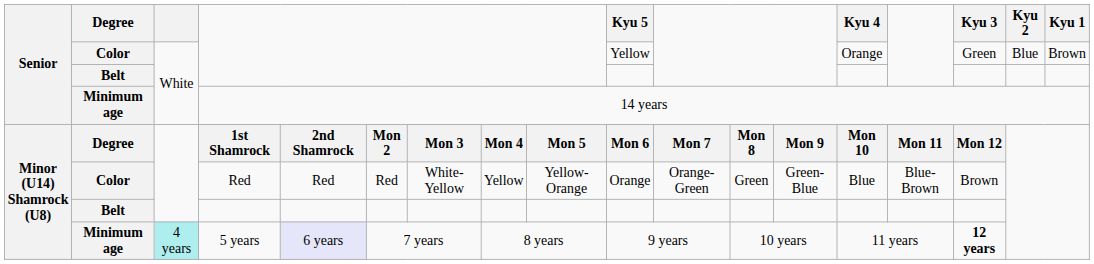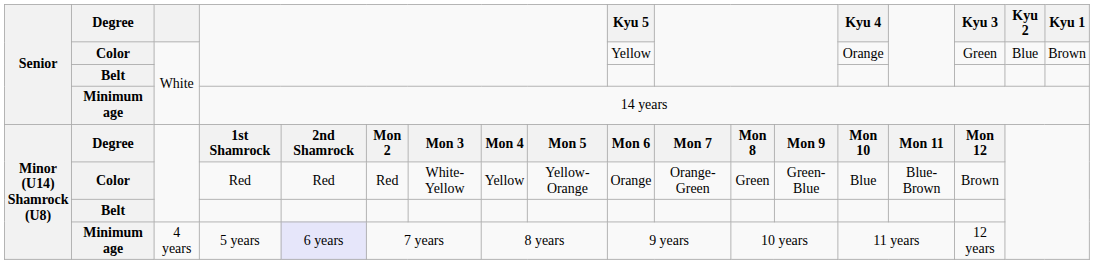(177, 240) paleturquoise background -> (177, 240) no background
(979, 240) bold -> (980, 240) normal
